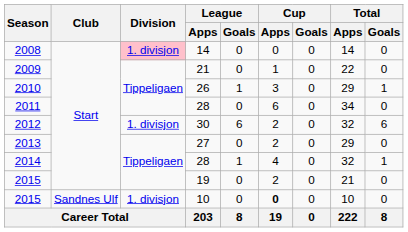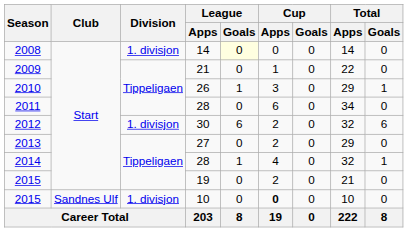(153, 50) pink background -> (153, 50) no background
(239, 50) no background -> (239, 50) lightyellow background
